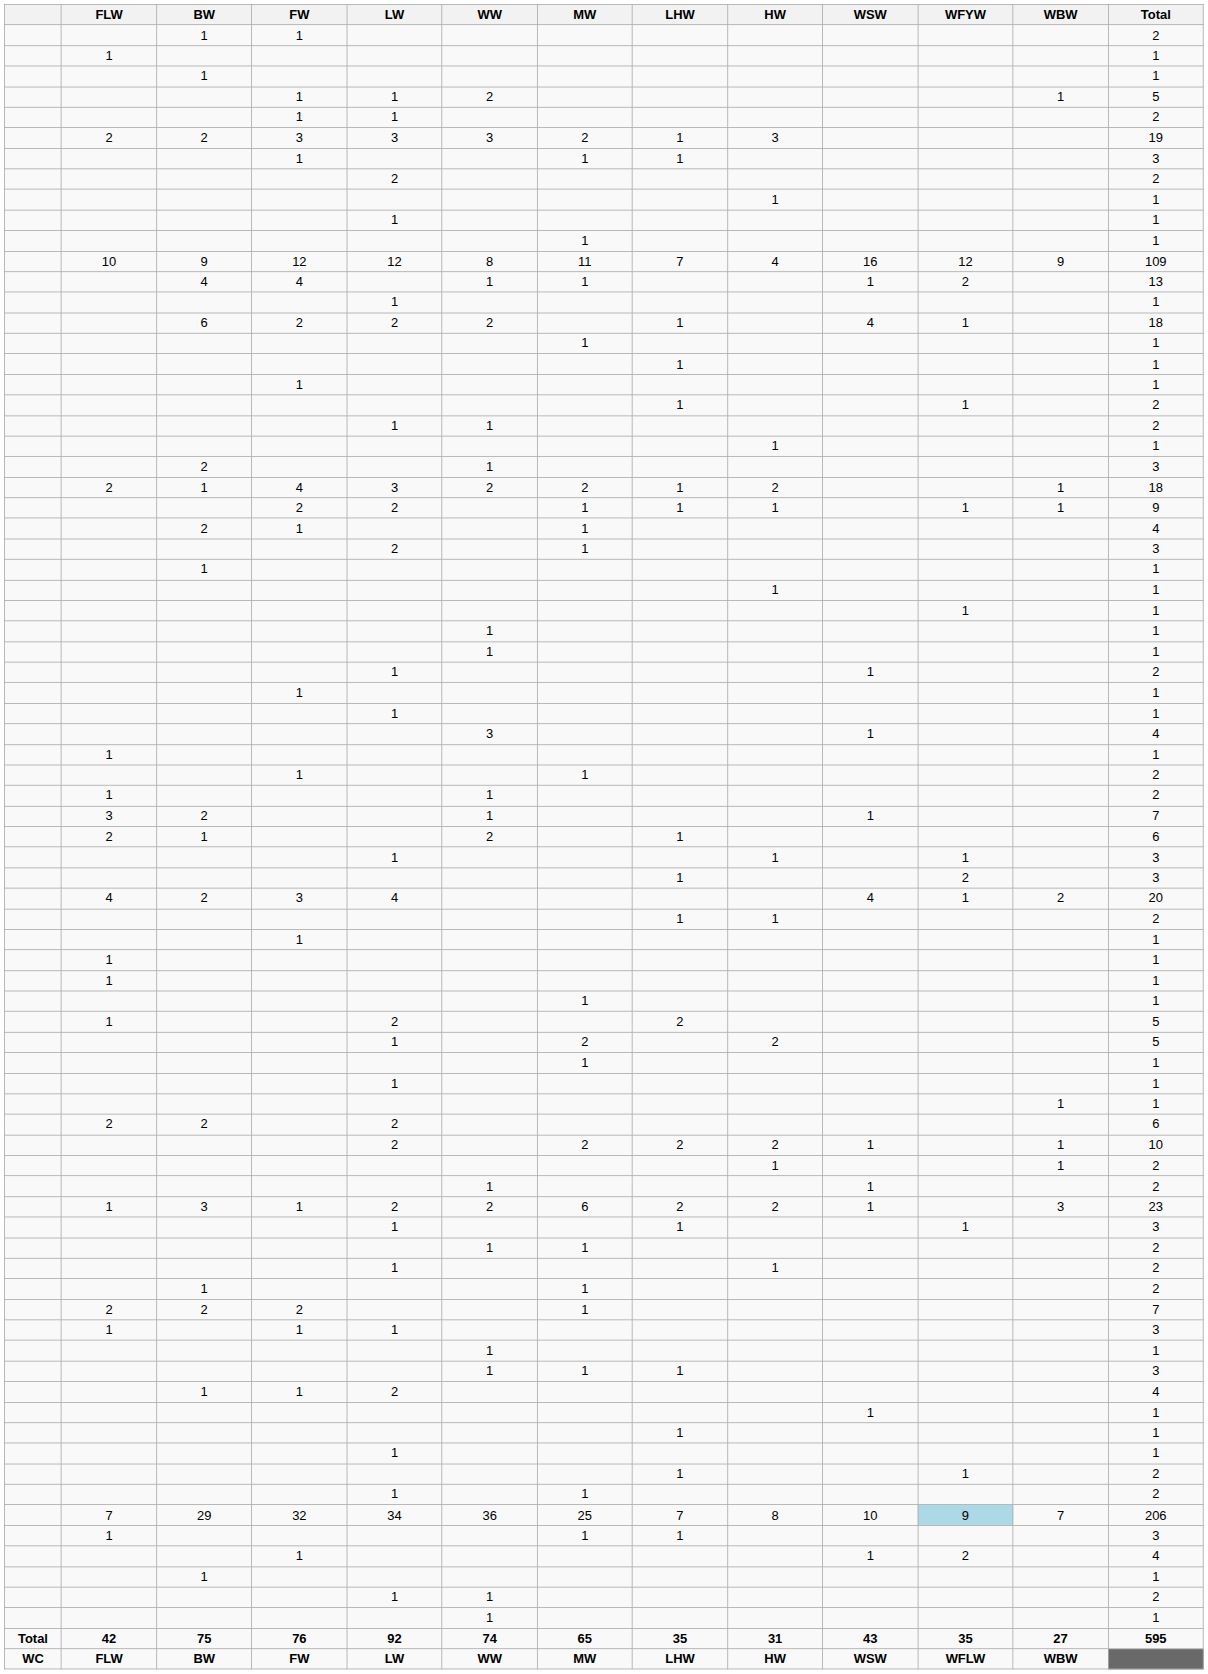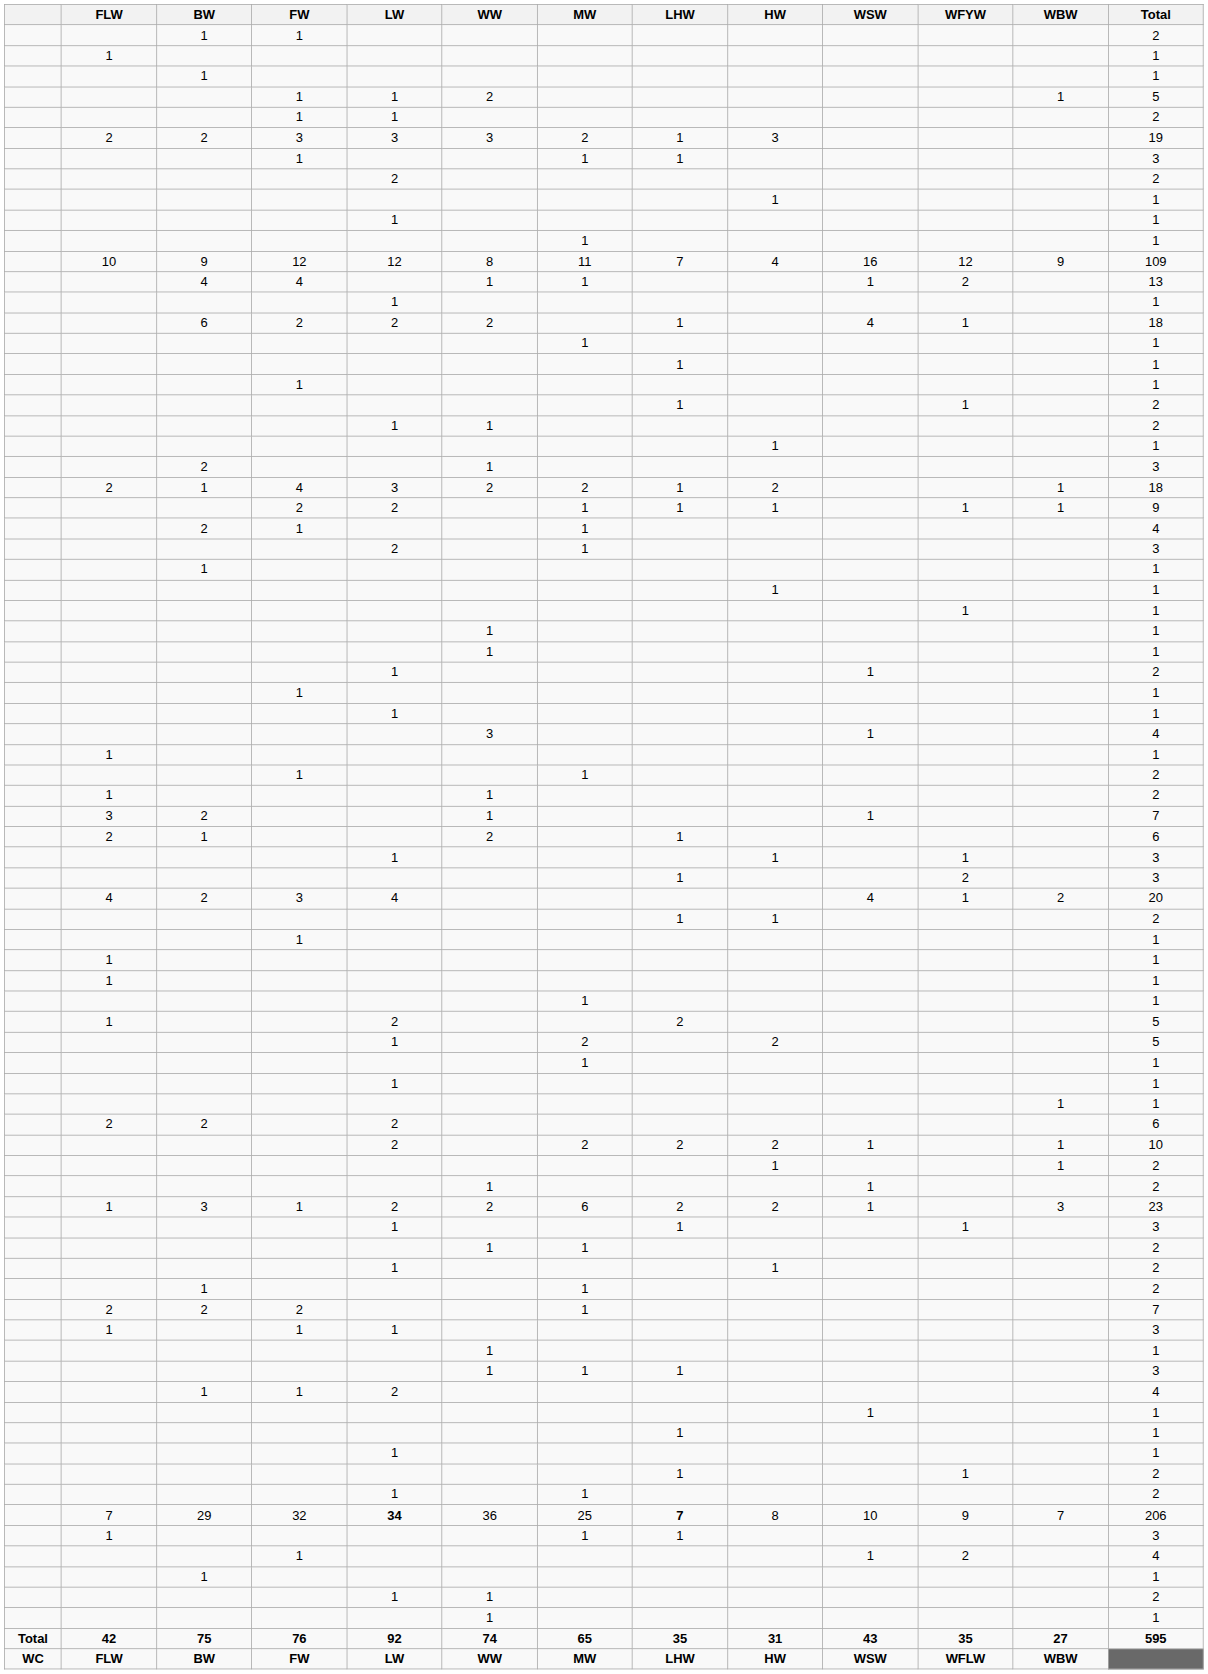(395, 1515) normal -> (395, 1515) bold
(680, 1515) normal -> (680, 1515) bold
(965, 1515) lightblue background -> (965, 1515) no background
